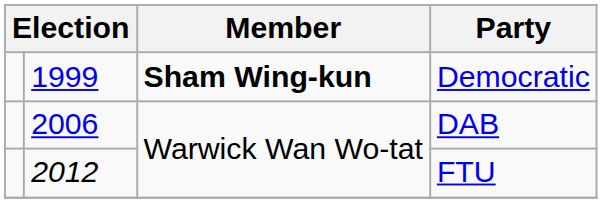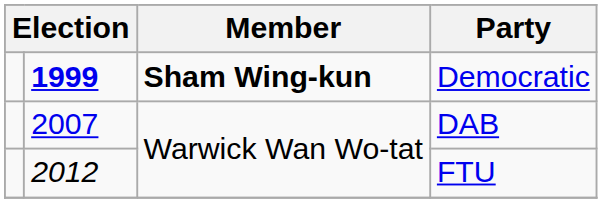(65, 76) normal -> (65, 76) bold
(65, 124) 2006 -> (65, 124) 2007
